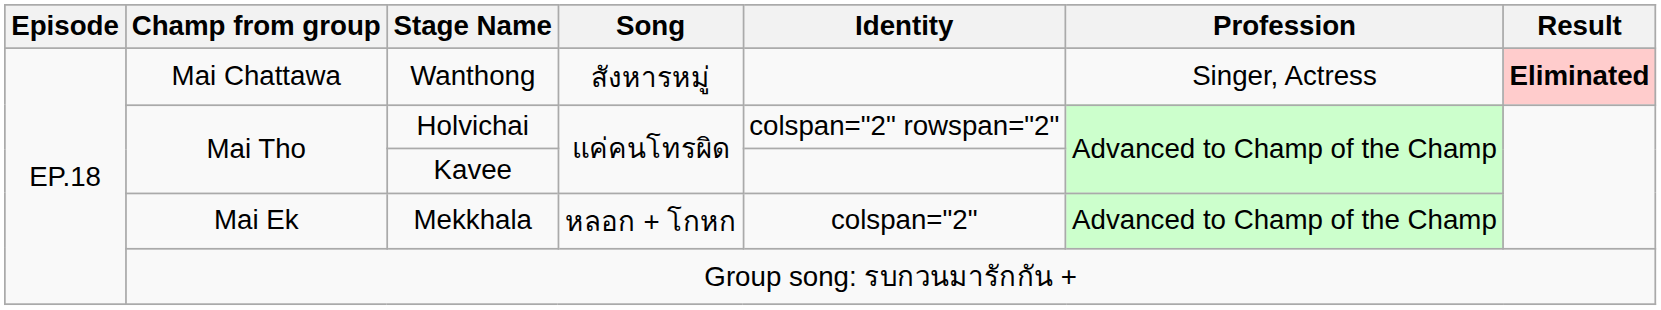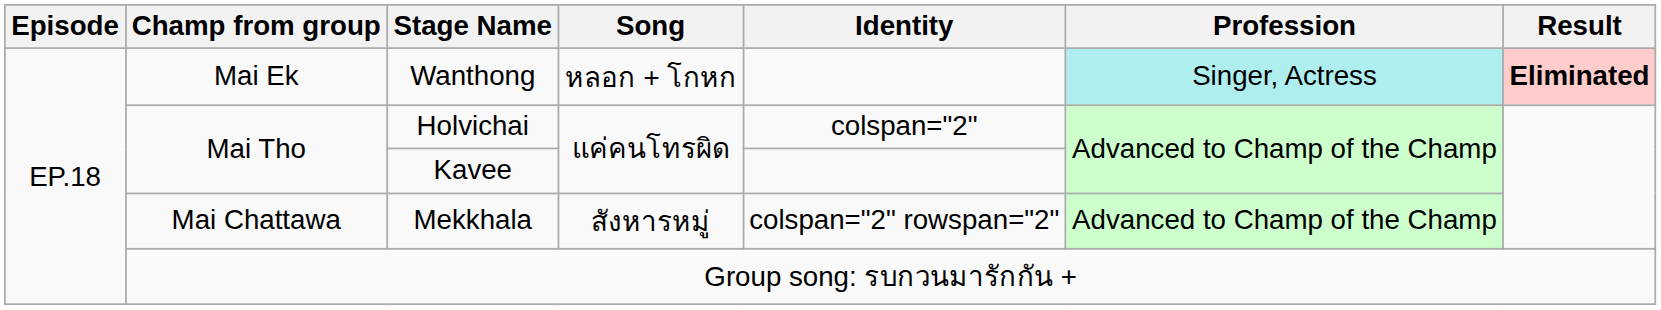(256, 76) Mai Chattawa -> (256, 76) Mai Ek
(651, 77) สังหารหมู่ -> (651, 77) หลอก + โกหก
(1284, 76) no background -> (1284, 76) paleturquoise background
(904, 126) colspan="2" rowspan="2" -> (904, 126) colspan="2"
(256, 220) Mai Ek -> (256, 220) Mai Chattawa
(651, 221) หลอก + โกหก -> (651, 221) สังหารหมู่
(904, 220) colspan="2" -> (904, 220) colspan="2" rowspan="2"
